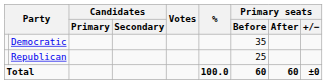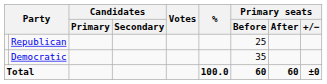rows swapped: (39, 42) <-> (39, 57)
